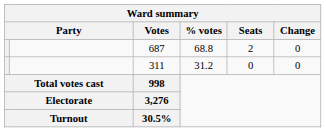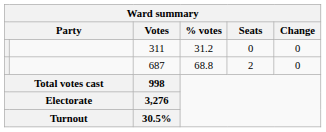rows swapped: (157, 48) <-> (157, 66)
